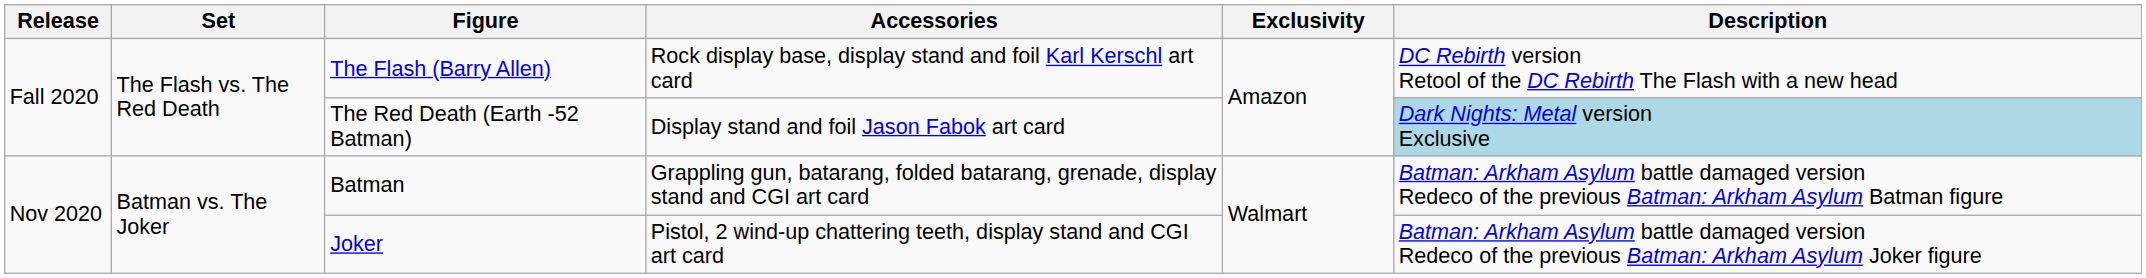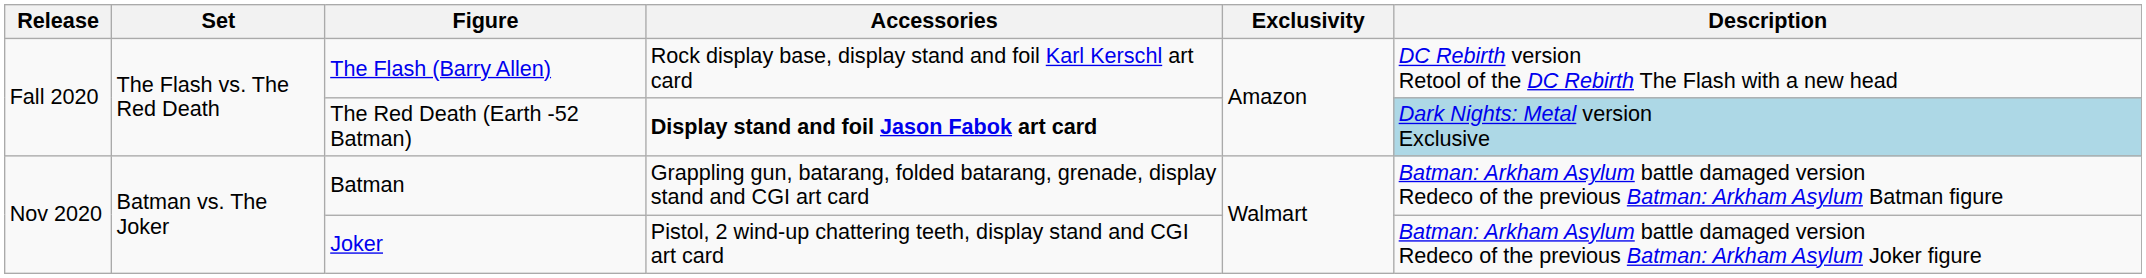(858, 126) normal -> (874, 126) bold
